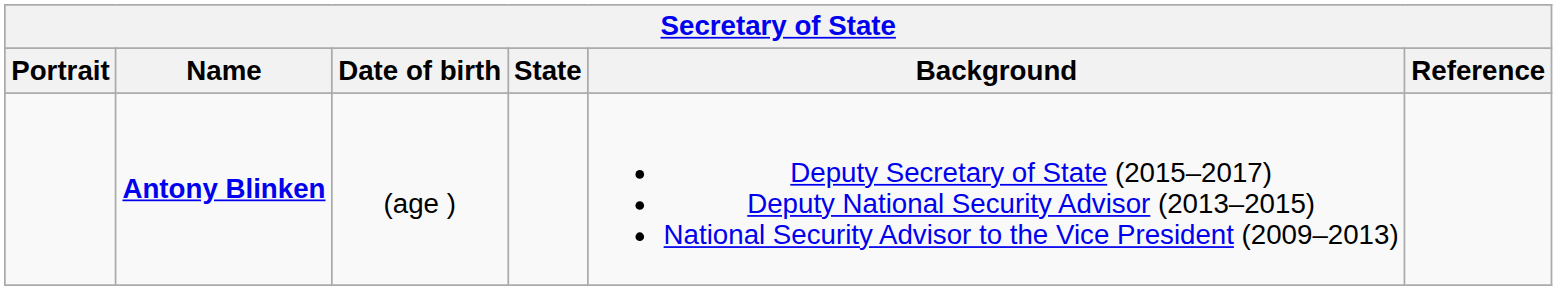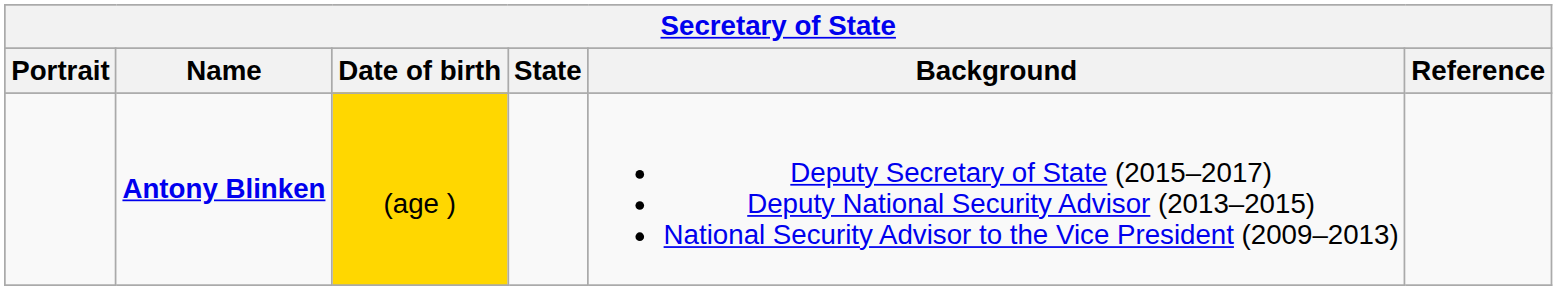(420, 204) no background -> (420, 204) gold background
